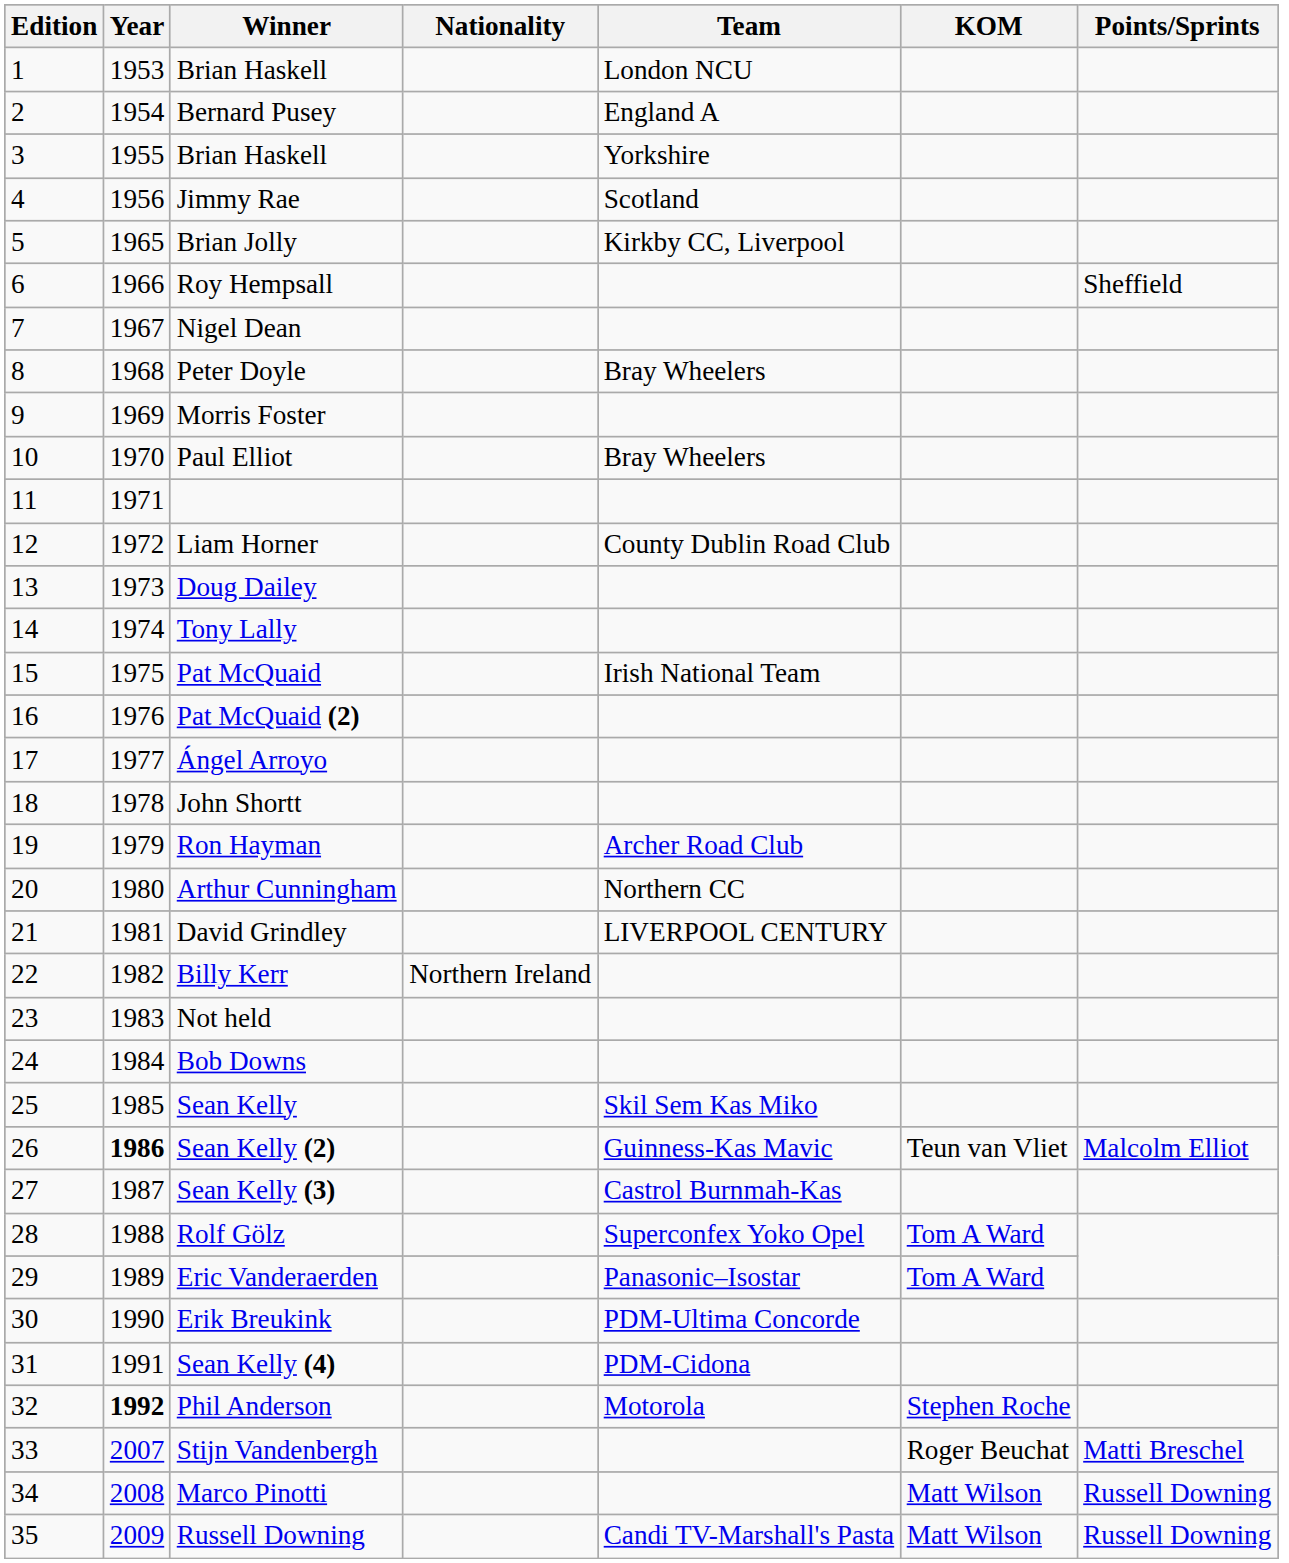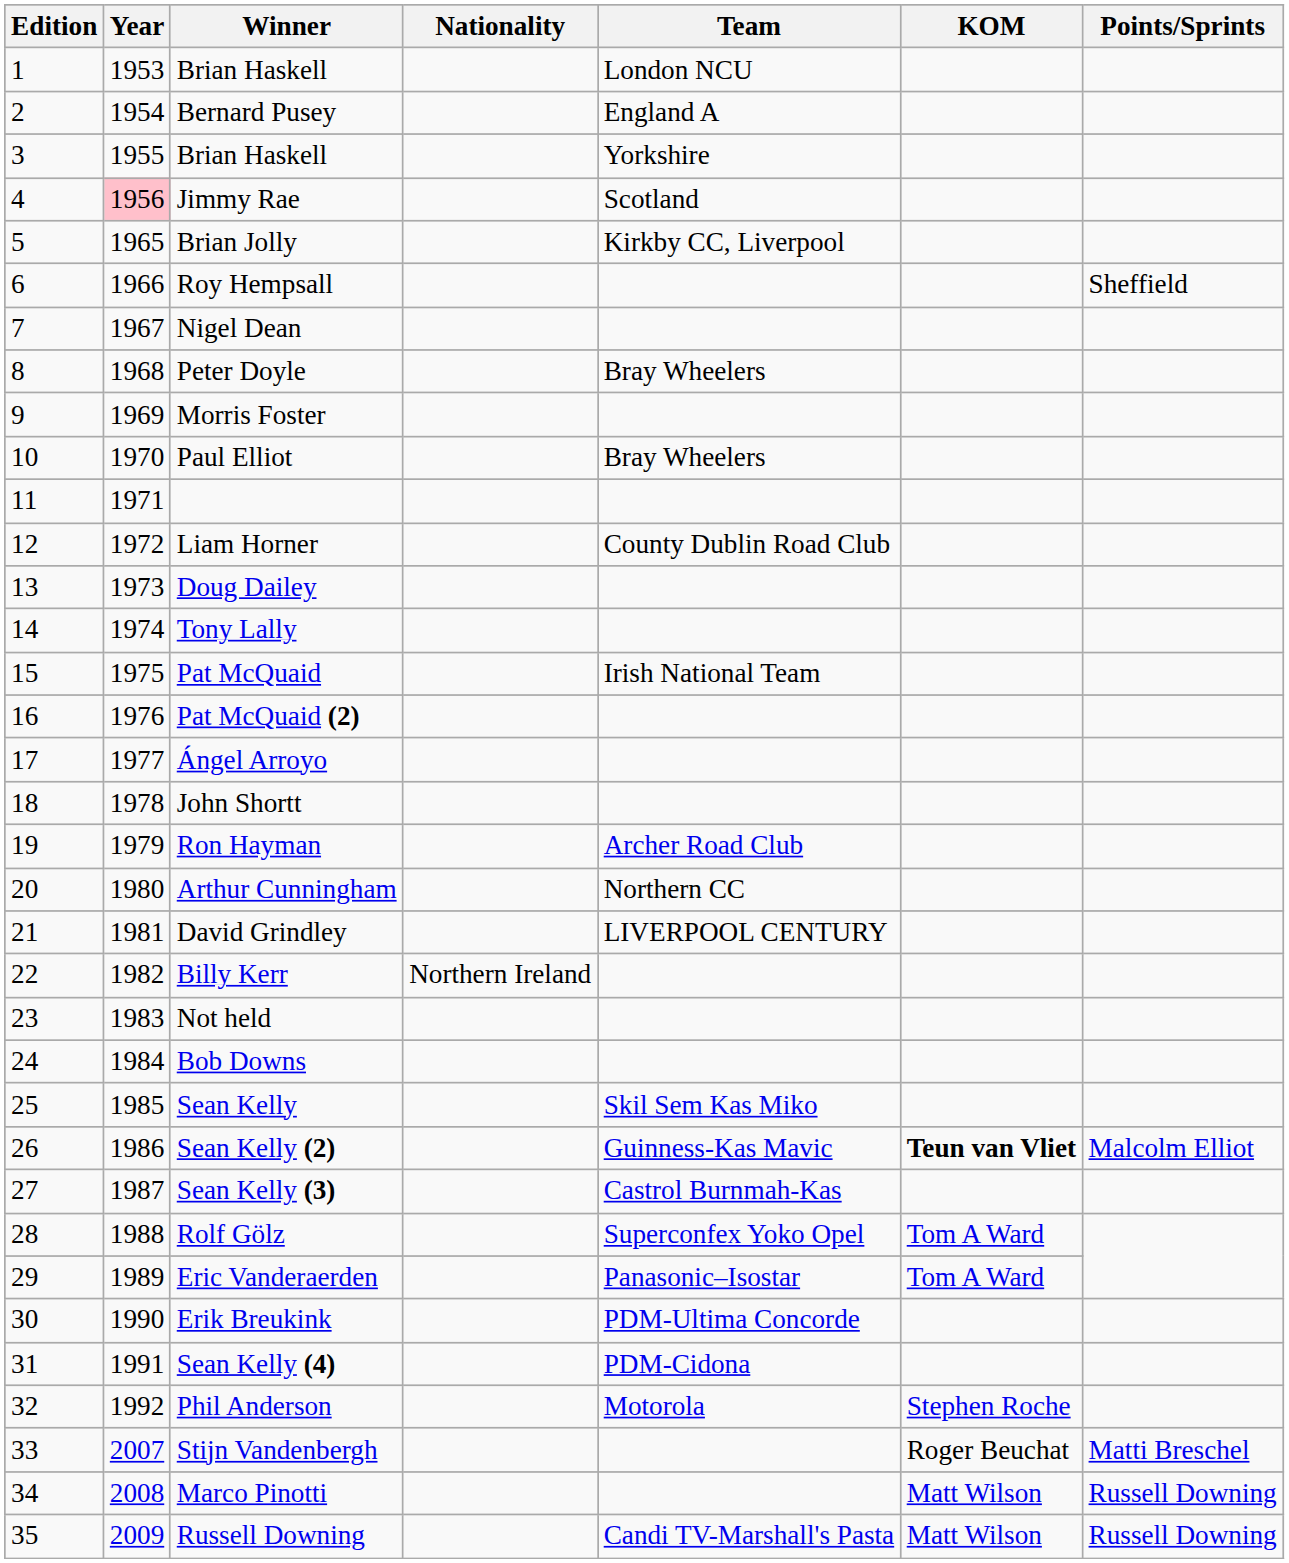(137, 198) no background -> (137, 198) pink background
(137, 1147) bold -> (137, 1147) normal
(987, 1147) normal -> (991, 1147) bold
(137, 1406) bold -> (137, 1406) normal
